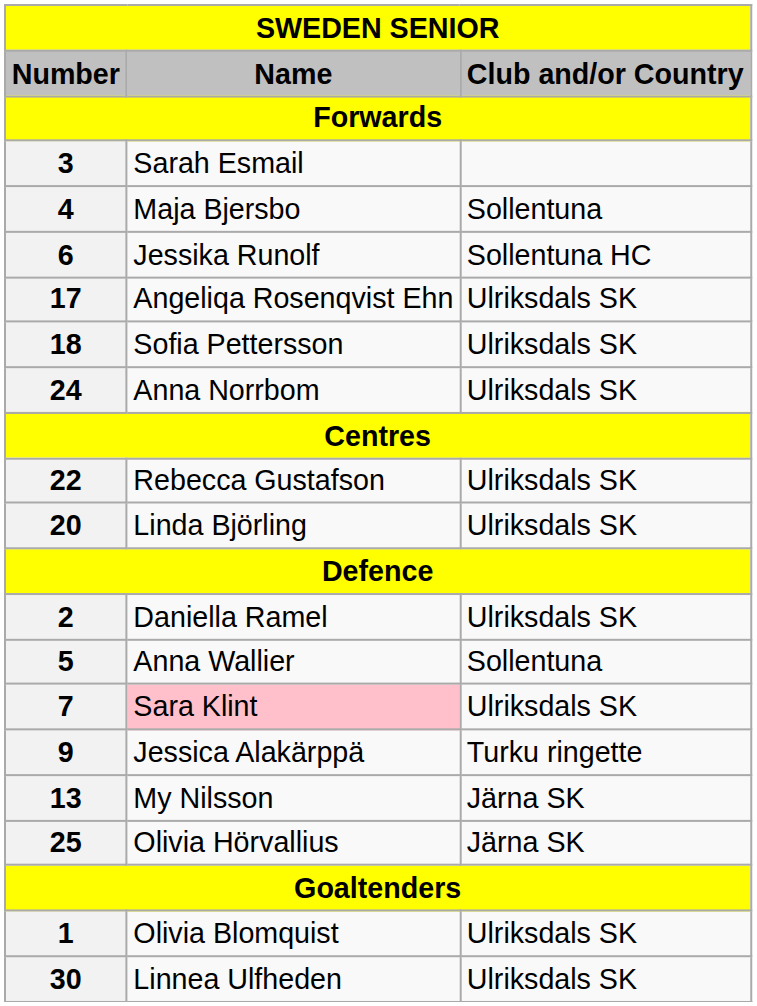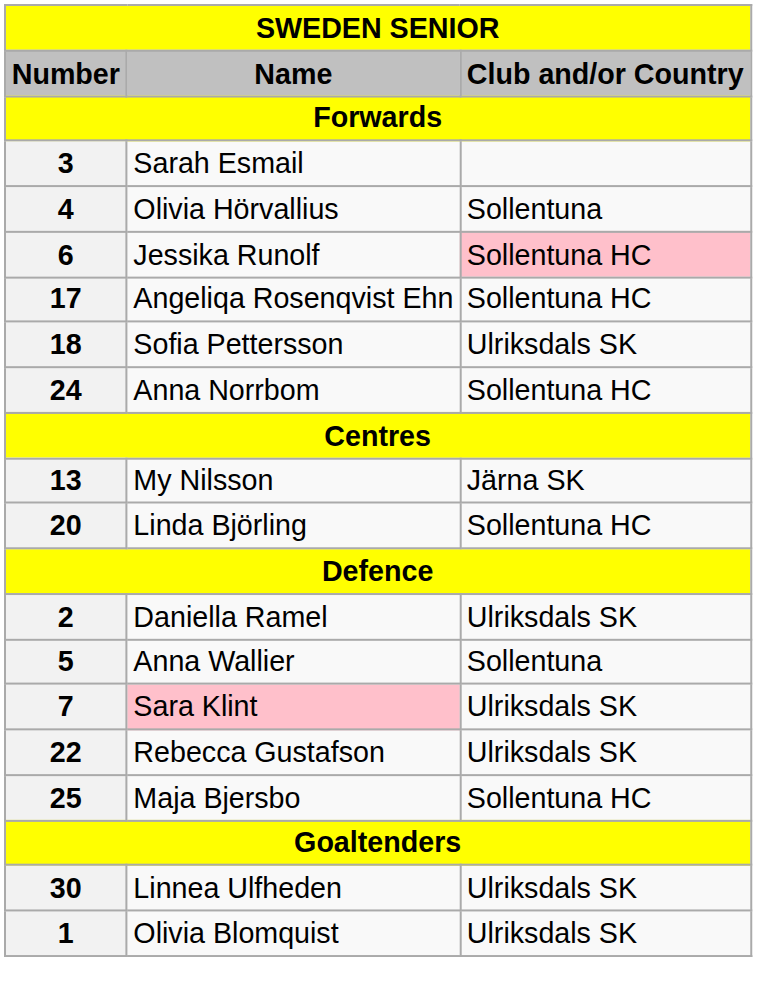(217, 209) Maja Bjersbo -> (236, 209) Olivia Hörvallius
(559, 254) no background -> (559, 254) pink background
(552, 300) Ulriksdals SK -> (559, 300) Sollentuna HC
(552, 390) Ulriksdals SK -> (559, 390) Sollentuna HC
rows swapped: (66, 798) <-> (66, 481)
(552, 526) Ulriksdals SK -> (559, 526) Sollentuna HC
- row: (66, 752)
(236, 843) Olivia Hörvallius -> (217, 798) Maja Bjersbo
(526, 843) Järna SK -> (559, 798) Sollentuna HC
rows swapped: (66, 933) <-> (66, 979)
